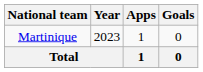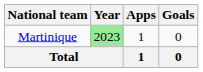(107, 36) no background -> (107, 36) lightgreen background
